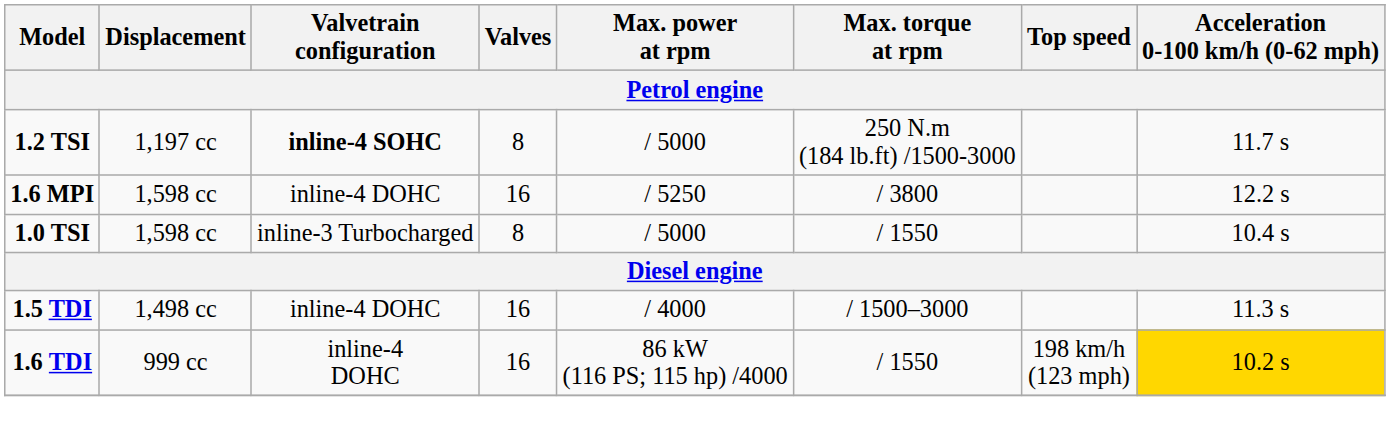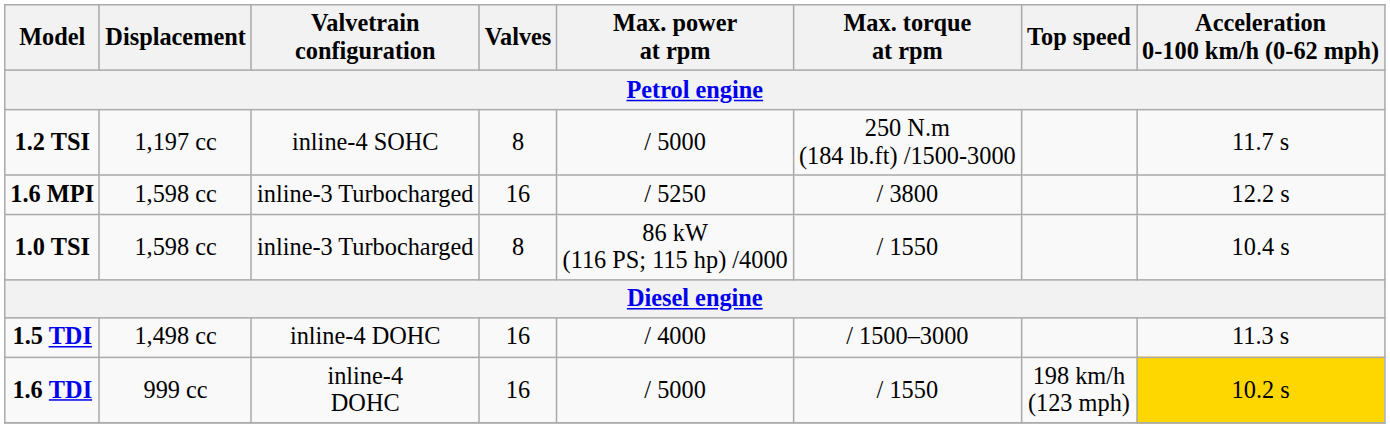(365, 141) bold -> (365, 141) normal
(365, 194) inline-4 DOHC -> (365, 194) inline-3 Turbocharged
(675, 232) / 5000 -> (675, 246) 86 kW (116 PS; 115 hp) /4000
(675, 362) 86 kW (116 PS; 115 hp) /4000 -> (675, 389) / 5000
